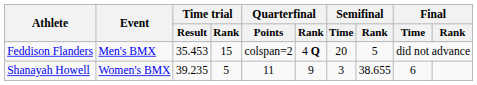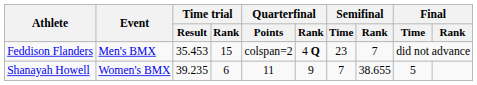(341, 51) 20 -> (341, 51) 23
(375, 51) 5 -> (375, 51) 7
(226, 71) 5 -> (226, 71) 6
(341, 71) 3 -> (341, 71) 7
(413, 71) 6 -> (413, 71) 5
